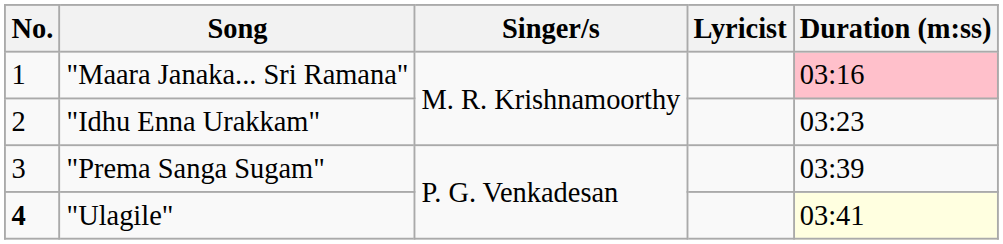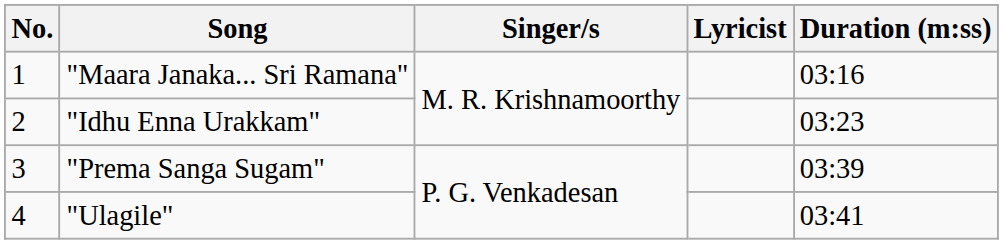(832, 74) pink background -> (832, 74) no background
(19, 215) bold -> (19, 215) normal
(832, 215) lightyellow background -> (832, 215) no background
